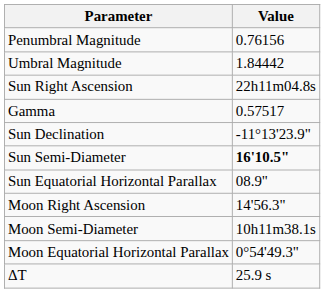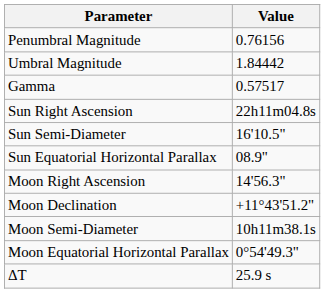rows swapped: (31, 110) <-> (70, 87)
- row: (56, 134)
(262, 157) bold -> (261, 134) normal
+ row: (62, 205)
